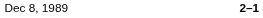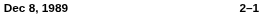(36, 8) normal -> (36, 8) bold
